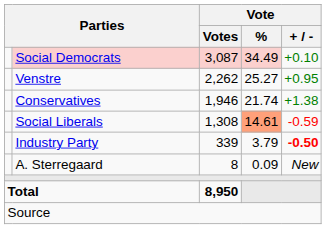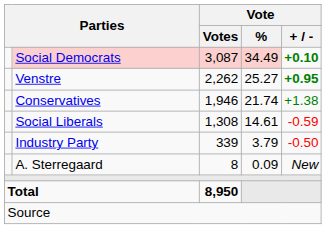(301, 57) normal -> (301, 57) bold
(301, 79) normal -> (301, 79) bold
(261, 121) lightsalmon background -> (261, 121) no background
(303, 143) bold -> (303, 143) normal
